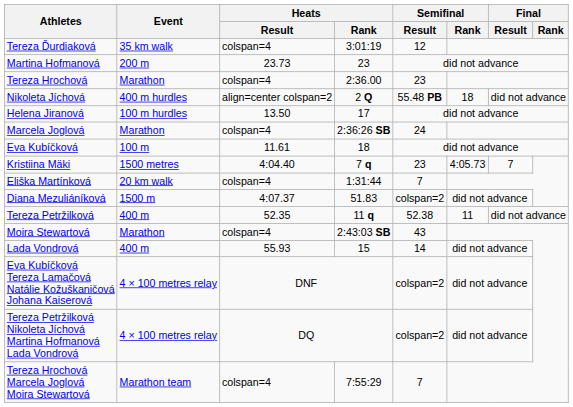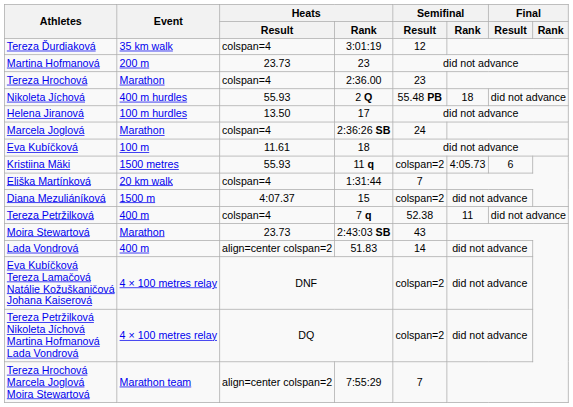(277, 97) align=center colspan=2 -> (277, 97) 55.93
(277, 165) 4:04.40 -> (277, 165) 55.93
(364, 165) 7 q -> (364, 165) 11 q
(420, 165) 23 -> (420, 165) colspan=2
(511, 165) 7 -> (511, 165) 6
(364, 198) 51.83 -> (364, 198) 15
(277, 215) 52.35 -> (246, 215) colspan=4
(364, 215) 11 q -> (364, 215) 7 q
(246, 232) colspan=4 -> (277, 232) 23.73
(277, 249) 55.93 -> (277, 249) align=center colspan=2
(364, 249) 15 -> (364, 249) 51.83
(246, 382) colspan=4 -> (277, 382) align=center colspan=2
